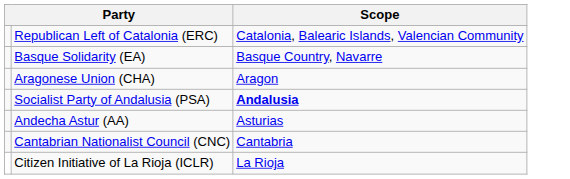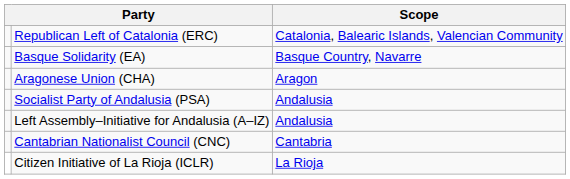(267, 99) bold -> (304, 99) normal
+ row: (142, 120)
- row: (72, 120)
